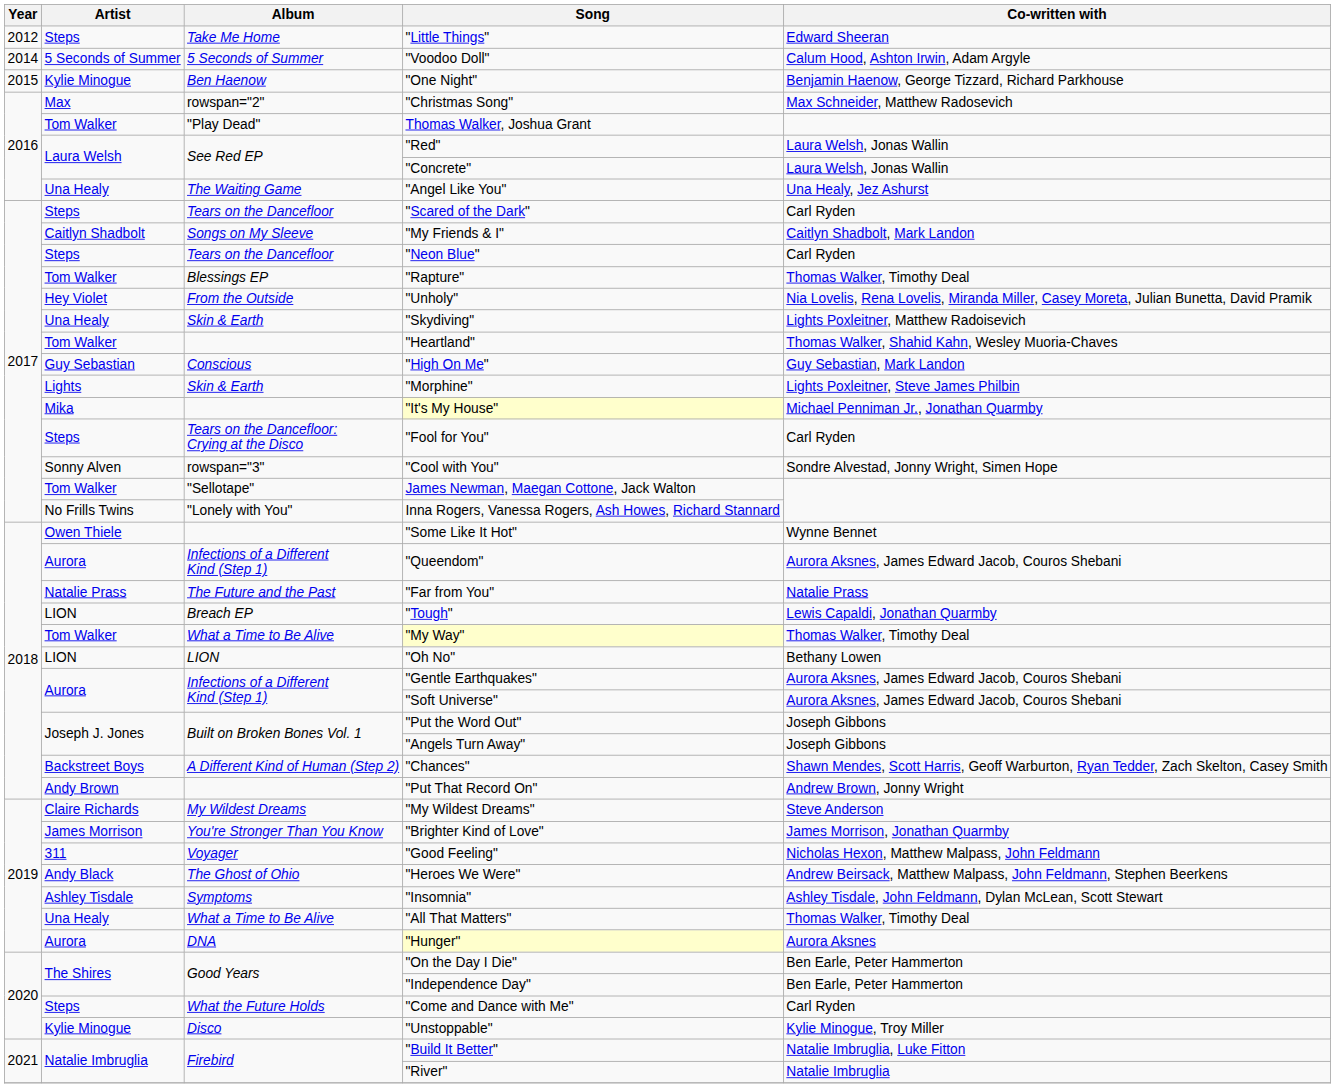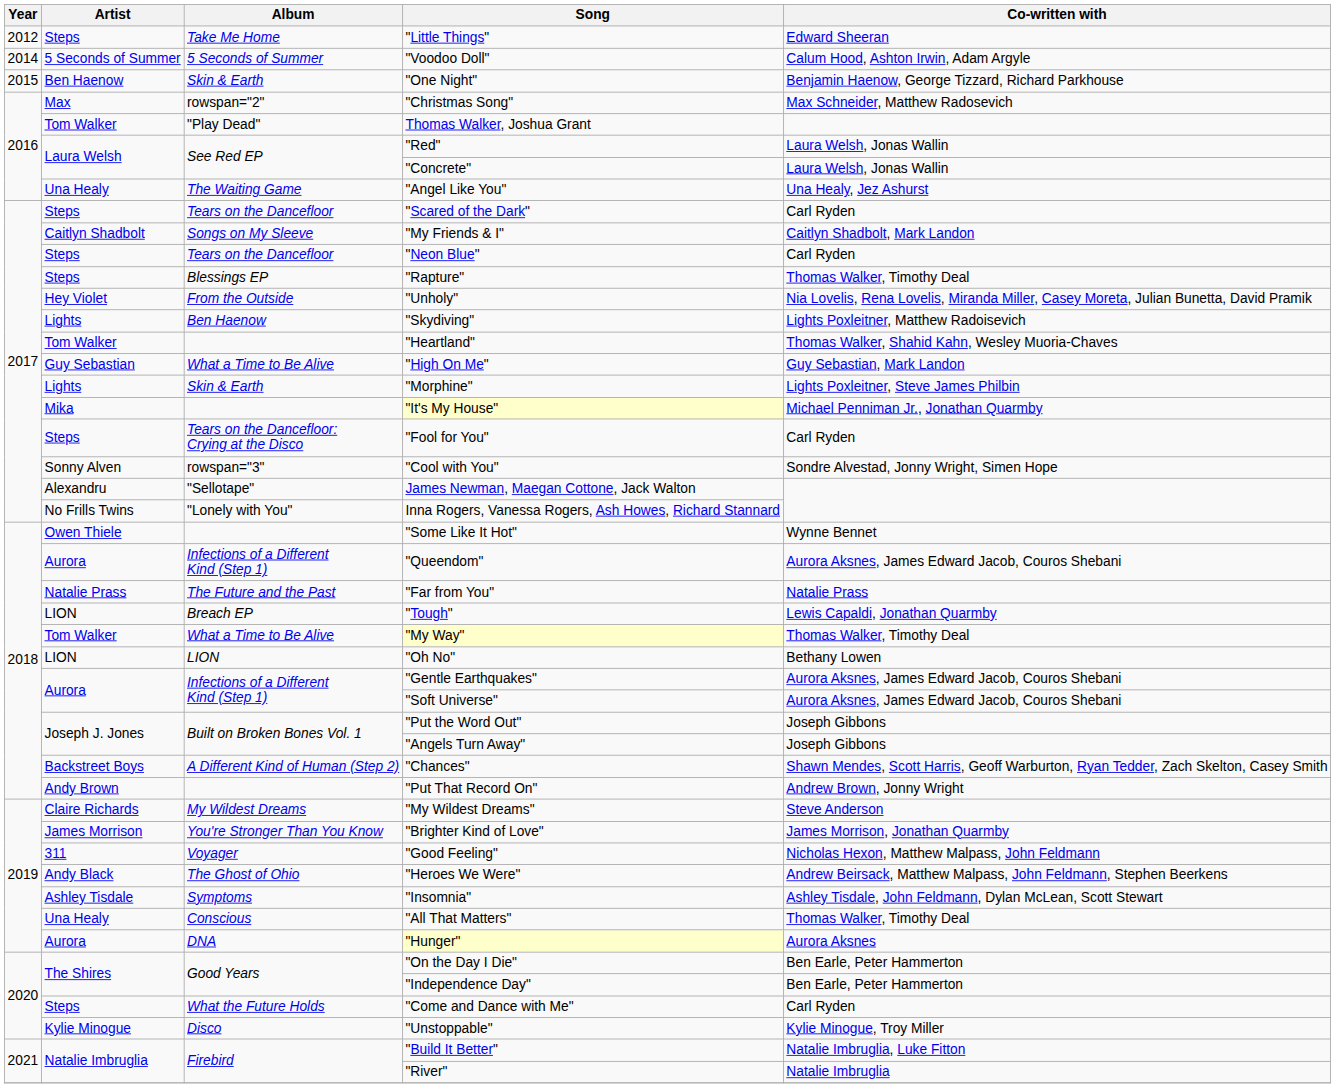(88, 80) Kylie Minogue -> (84, 80) Ben Haenow
(226, 80) Ben Haenow -> (225, 80) Skin & Earth
(81, 277) Tom Walker -> (62, 277) Steps
(77, 320) Una Healy -> (63, 320) Lights
(225, 320) Skin & Earth -> (226, 320) Ben Haenow
(219, 364) Conscious -> (261, 364) What a Time to Be Alive
(81, 489) Tom Walker -> (76, 489) Alexandru
(261, 919) What a Time to Be Alive -> (219, 919) Conscious
